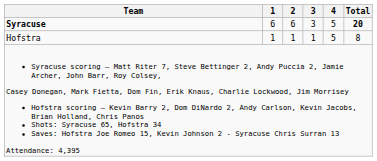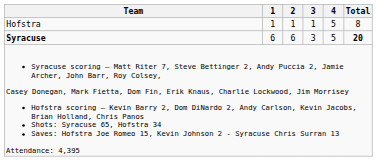rows swapped: (26, 24) <-> (24, 38)
